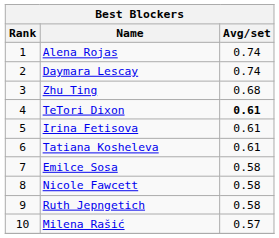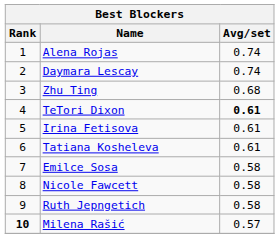(23, 224) normal -> (23, 224) bold
